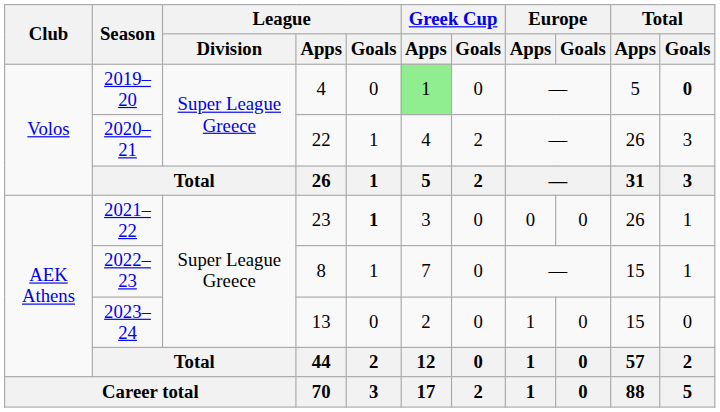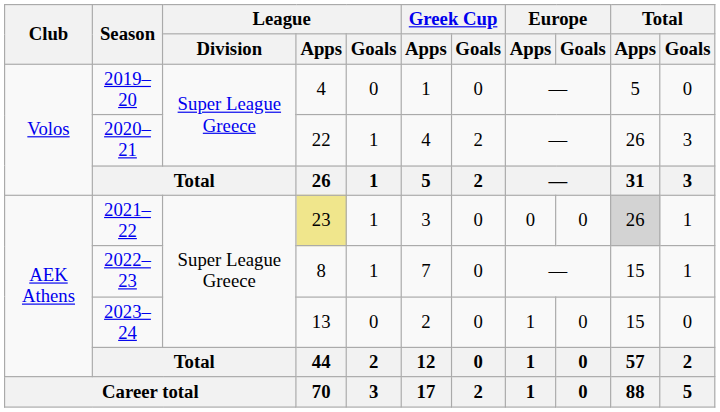(426, 89) lightgreen background -> (426, 89) no background
(688, 89) bold -> (688, 89) normal
(321, 220) no background -> (321, 220) khaki background
(374, 220) bold -> (374, 220) normal
(635, 220) no background -> (635, 220) lightgrey background
